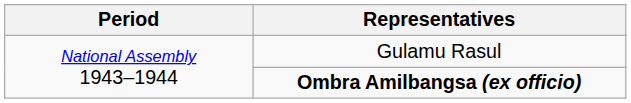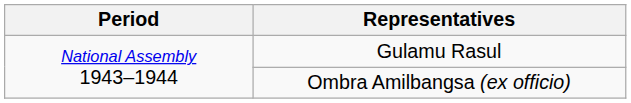(439, 82) bold -> (439, 82) normal
